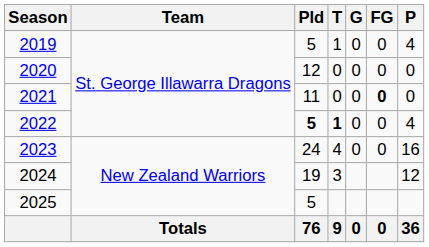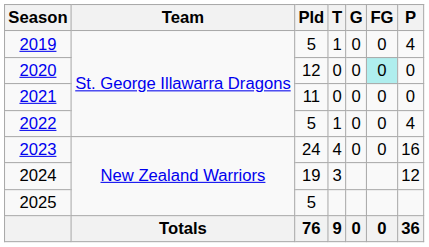(382, 70) no background -> (382, 70) paleturquoise background
(382, 96) bold -> (382, 96) normal
(311, 123) bold -> (311, 123) normal
(337, 123) bold -> (337, 123) normal
